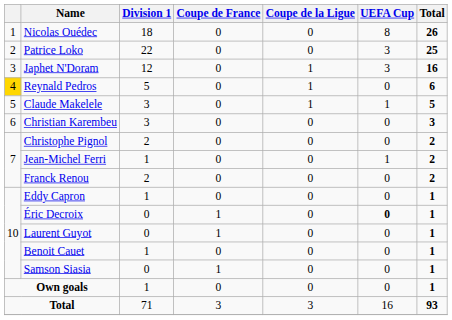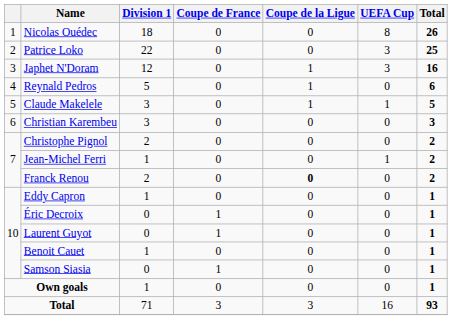(13, 86) gold background -> (13, 86) no background
(310, 178) normal -> (310, 178) bold
(387, 214) bold -> (387, 214) normal
